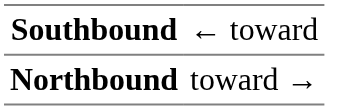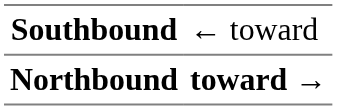(254, 79) normal -> (259, 79) bold
